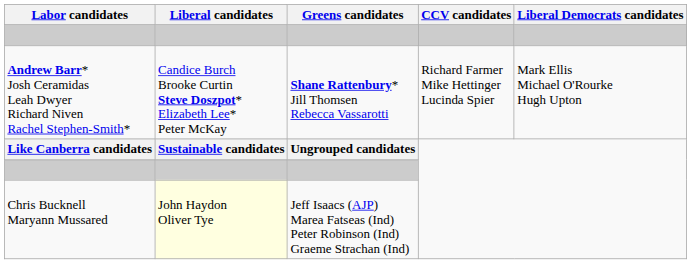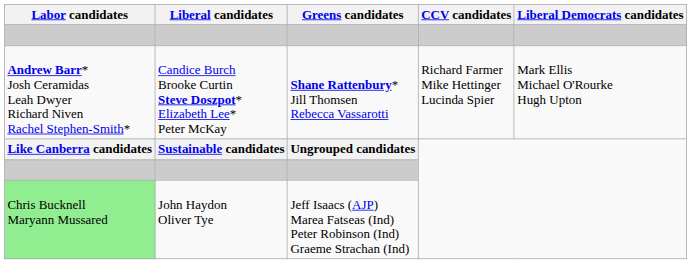(58, 212) no background -> (58, 212) lightgreen background
(192, 212) lightyellow background -> (192, 212) no background
